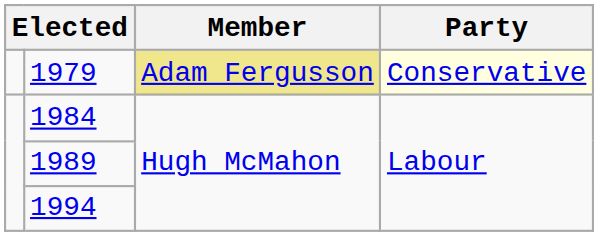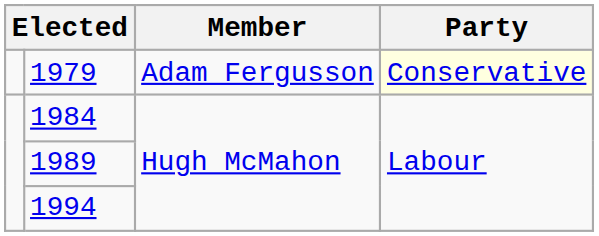(257, 73) khaki background -> (257, 73) no background
